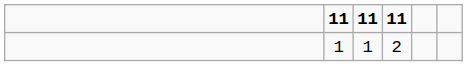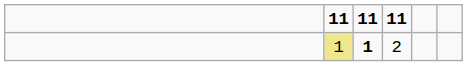(339, 47) no background -> (339, 47) khaki background
(368, 47) normal -> (368, 47) bold
